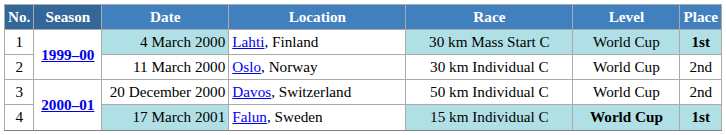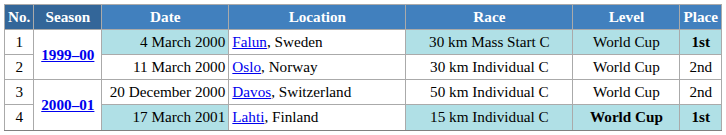(275, 42) Lahti, Finland -> (277, 42) Falun, Sweden
(277, 117) Falun, Sweden -> (275, 117) Lahti, Finland
